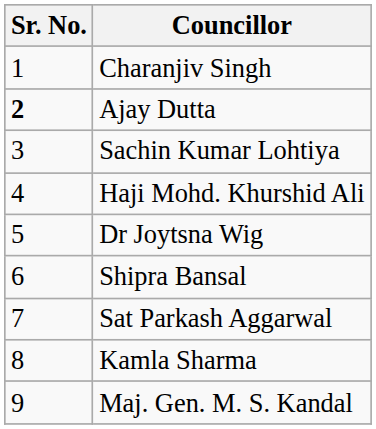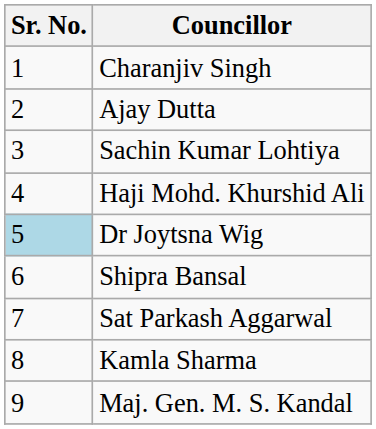(18, 109) bold -> (18, 109) normal
(18, 234) no background -> (18, 234) lightblue background
